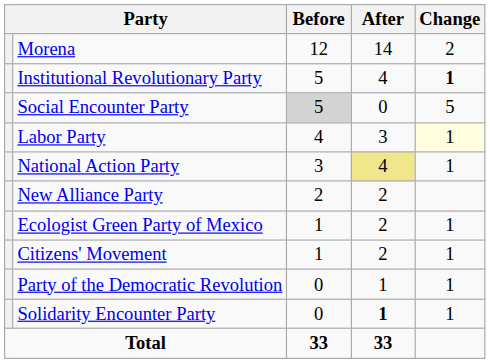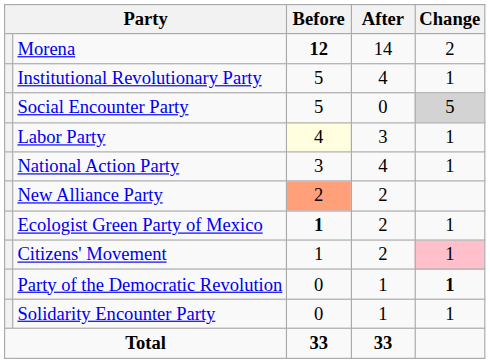(319, 48) normal -> (319, 48) bold
(450, 78) bold -> (450, 78) normal
(319, 107) lightgrey background -> (319, 107) no background
(450, 107) no background -> (450, 107) lightgrey background
(319, 136) no background -> (319, 136) lightyellow background
(450, 136) lightyellow background -> (450, 136) no background
(383, 166) khaki background -> (383, 166) no background
(319, 195) no background -> (319, 195) lightsalmon background
(319, 225) normal -> (319, 225) bold
(450, 254) no background -> (450, 254) pink background
(450, 284) normal -> (450, 284) bold
(383, 313) bold -> (383, 313) normal
